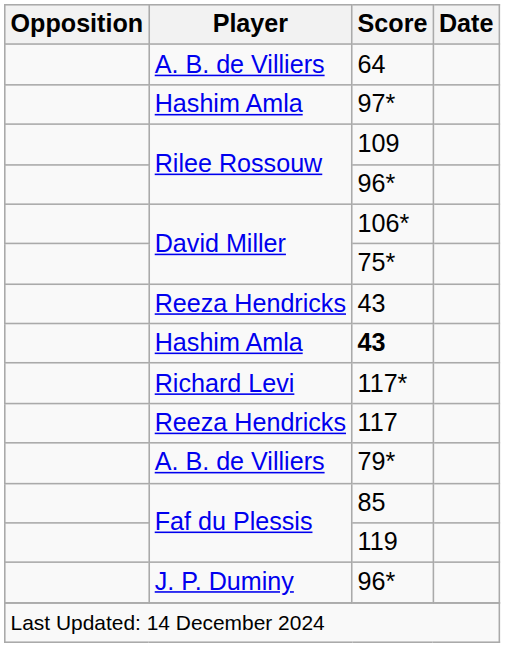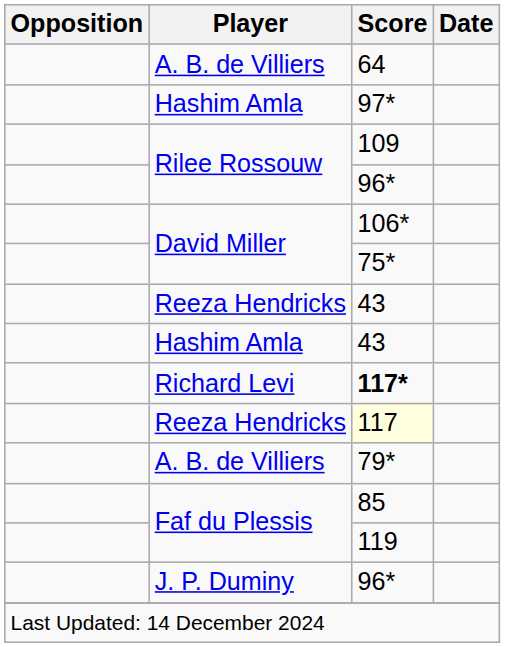(372, 343) bold -> (372, 343) normal
(382, 382) normal -> (383, 382) bold
(378, 422) no background -> (378, 422) lightyellow background
